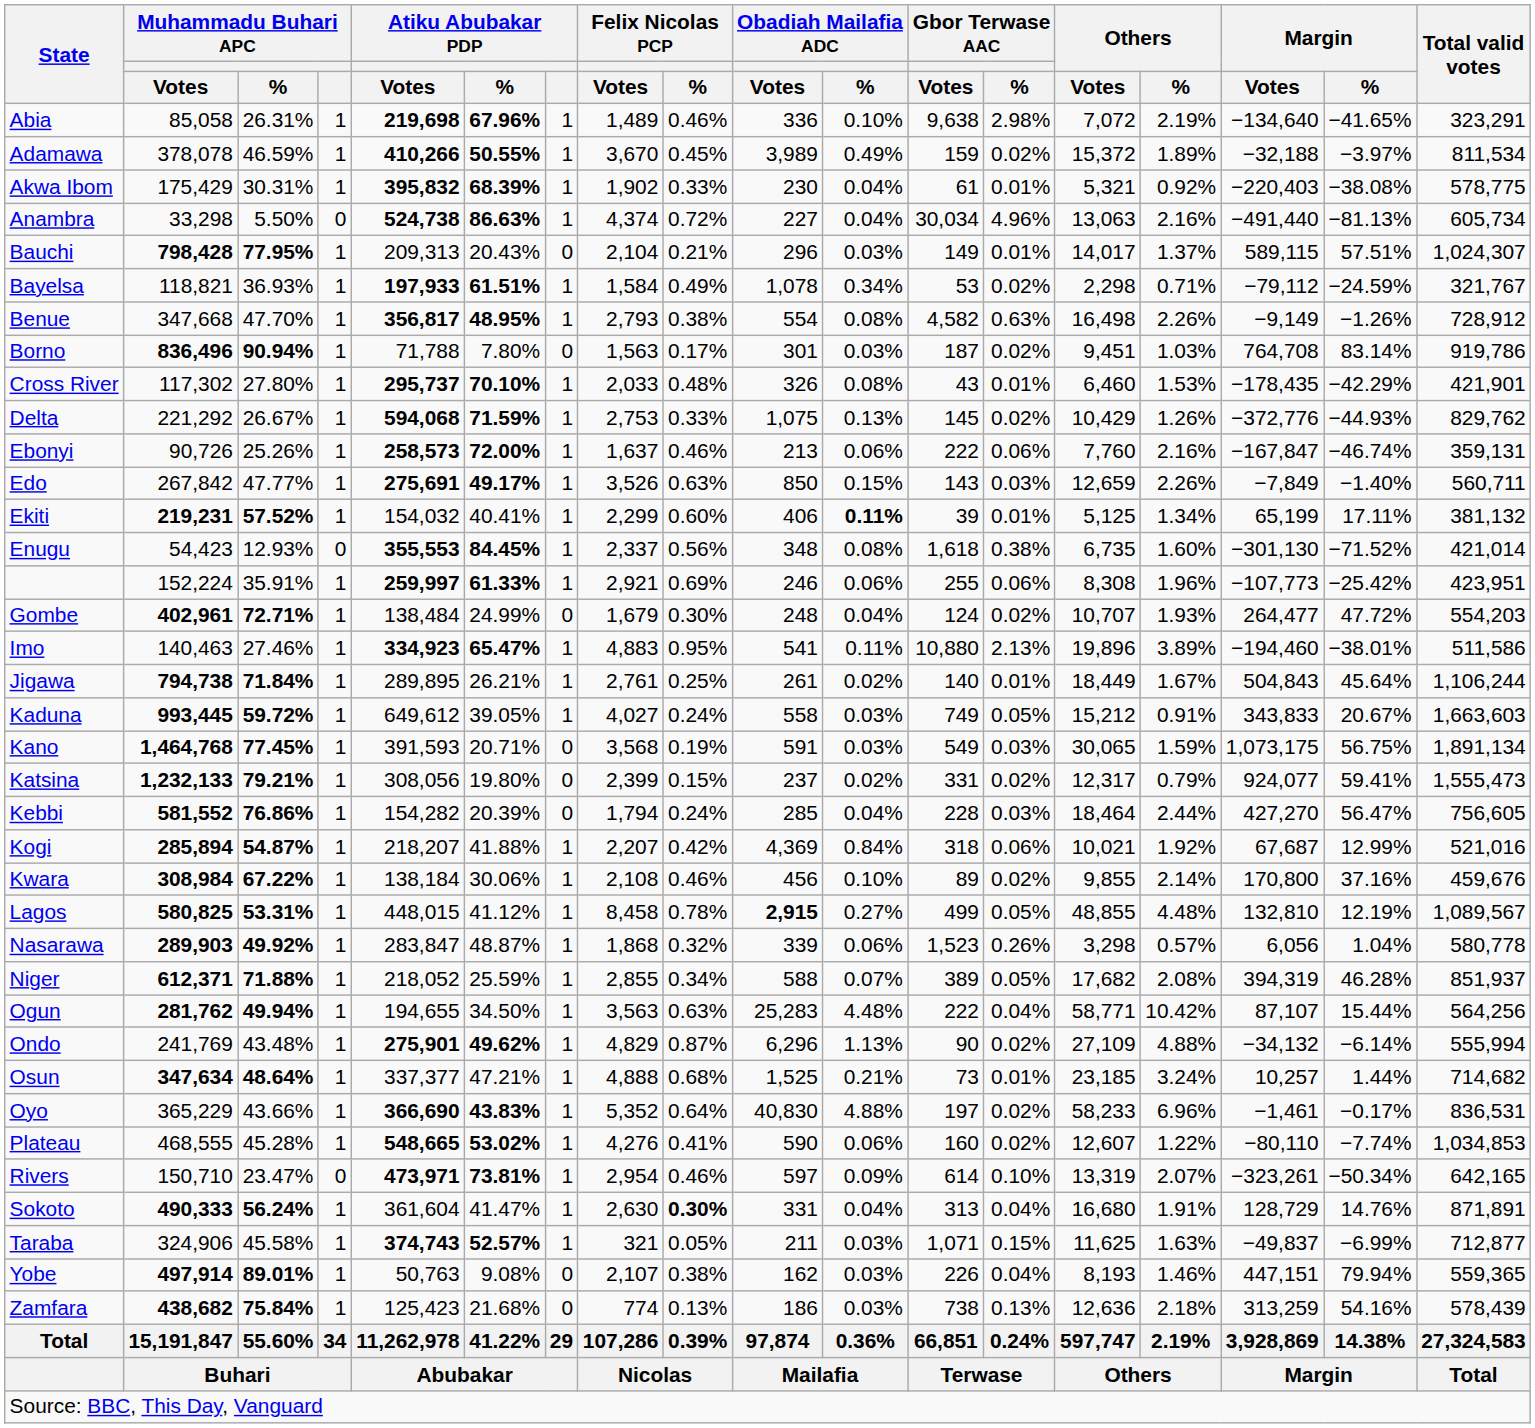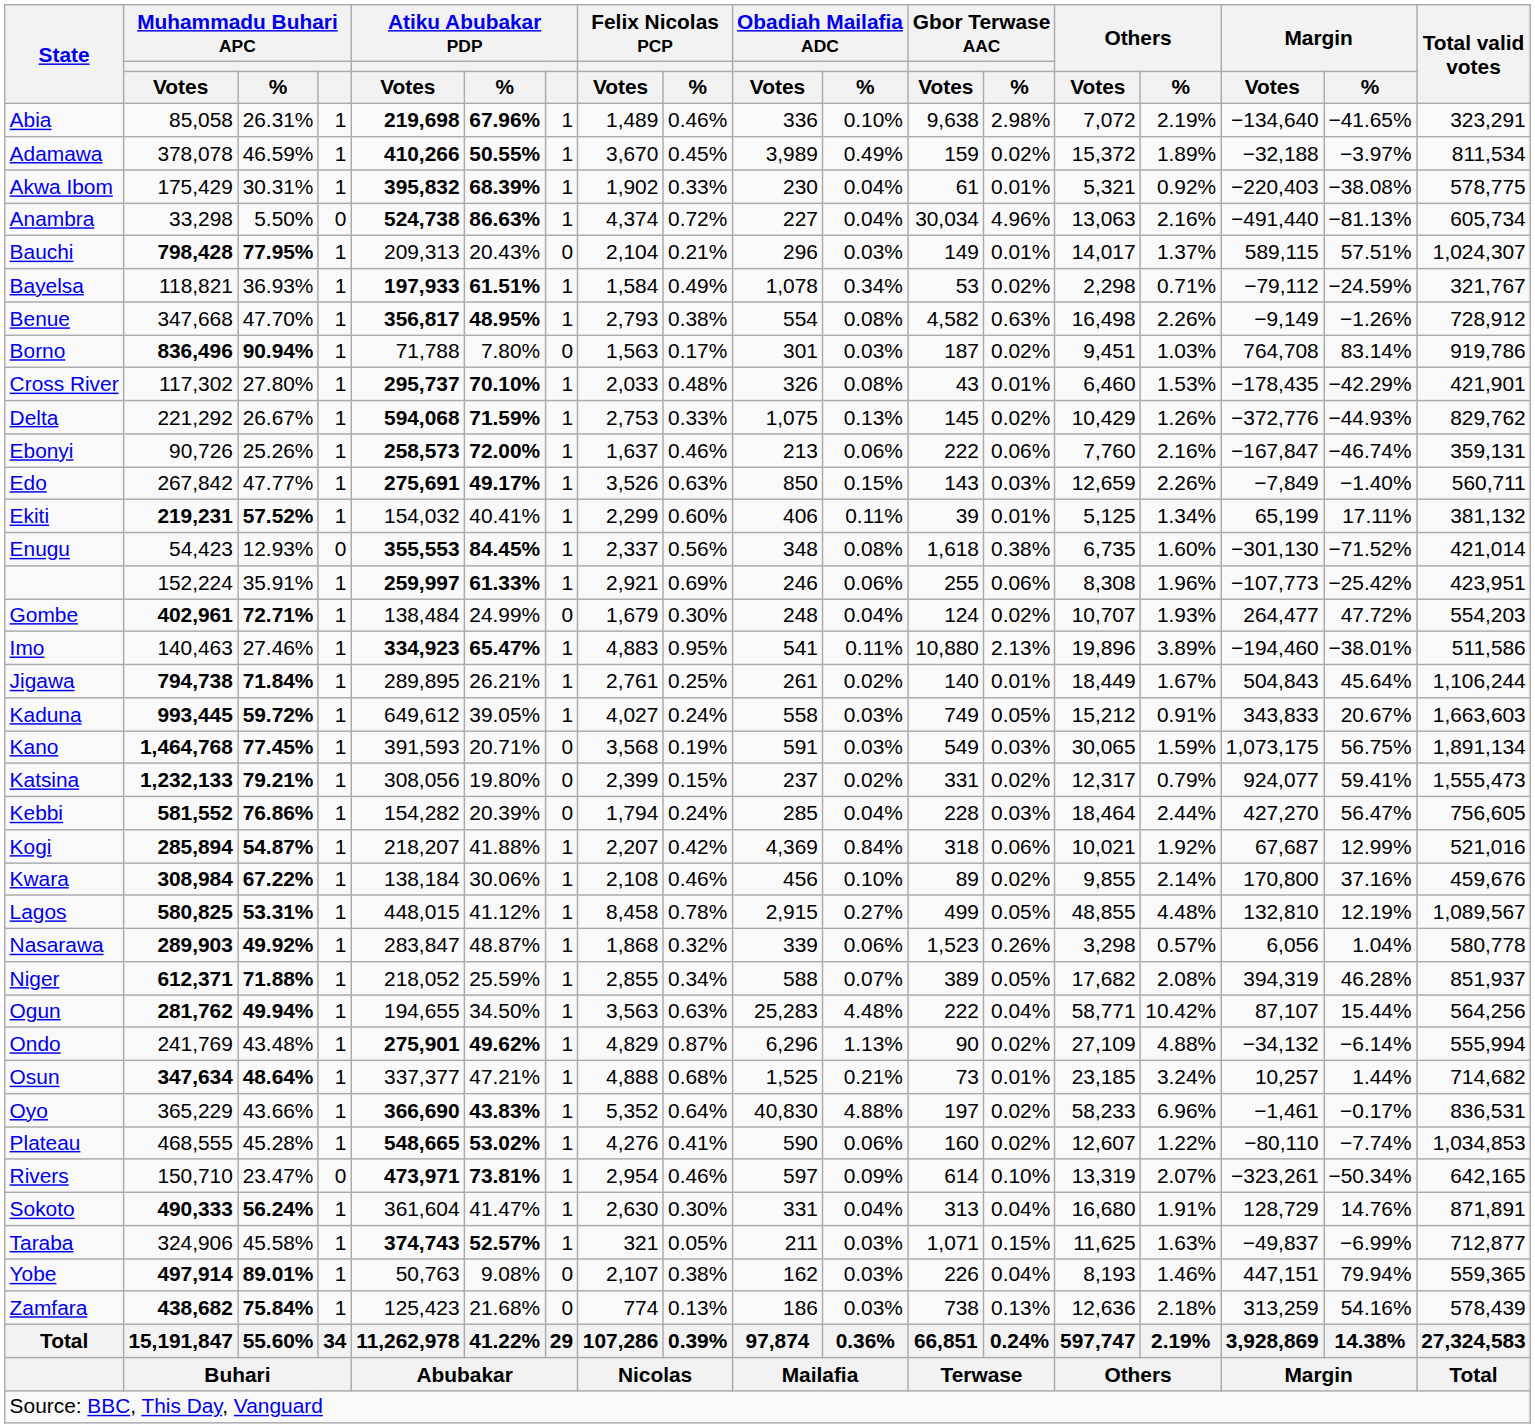(874, 516) bold -> (874, 516) normal
(792, 912) bold -> (792, 912) normal
(698, 1209) bold -> (698, 1209) normal
